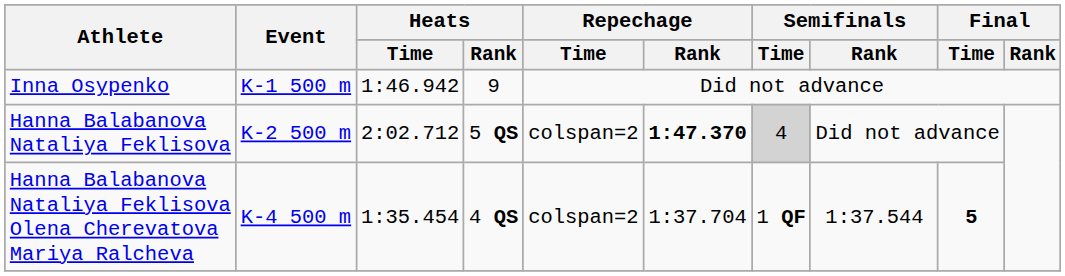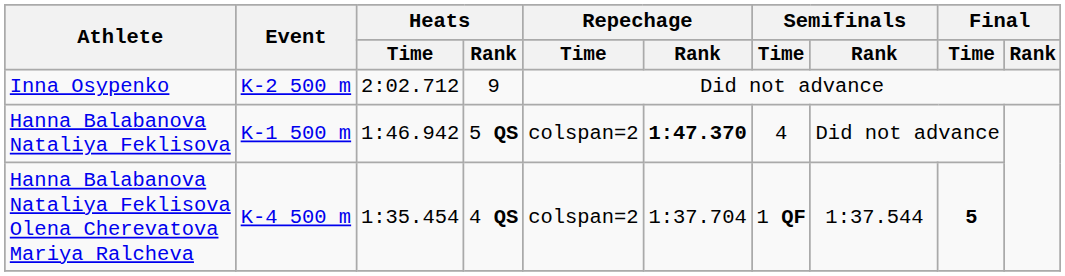(296, 87) K-1 500 m -> (296, 87) K-2 500 m
(410, 87) 1:46.942 -> (410, 87) 2:02.712
(296, 133) K-2 500 m -> (296, 133) K-1 500 m
(410, 133) 2:02.712 -> (410, 133) 1:46.942
(781, 133) lightgrey background -> (781, 133) no background
